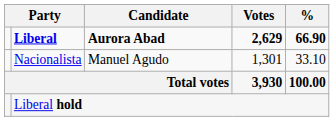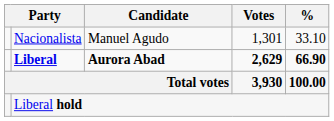rows swapped: (35, 38) <-> (48, 60)
